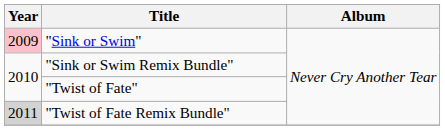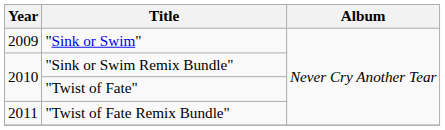(23, 40) pink background -> (23, 40) no background
(23, 112) lightgrey background -> (23, 112) no background
